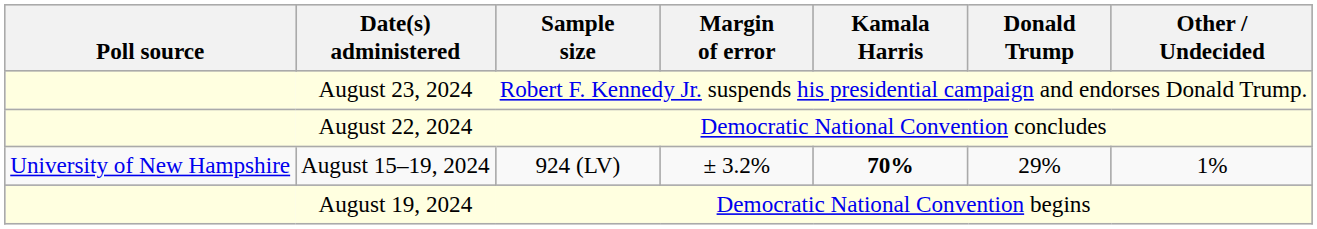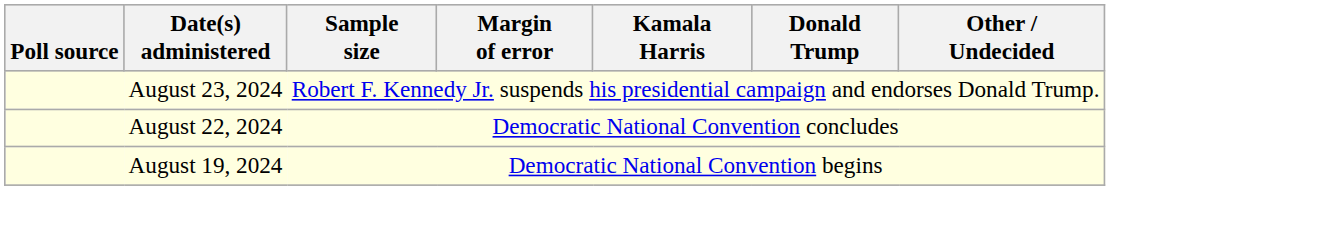- row: (395, 166)
